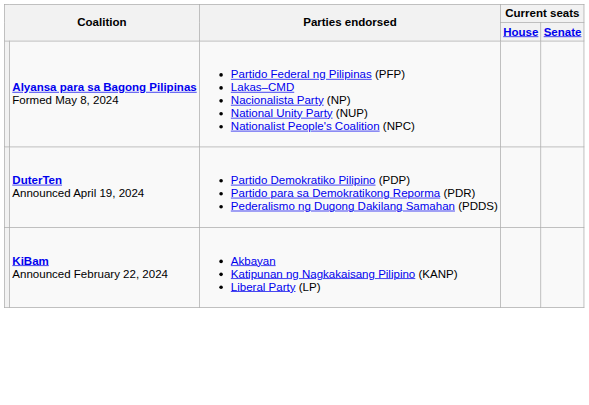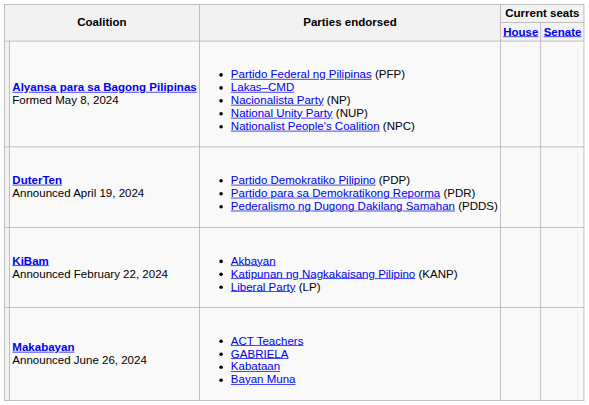+ row: (80, 354)
